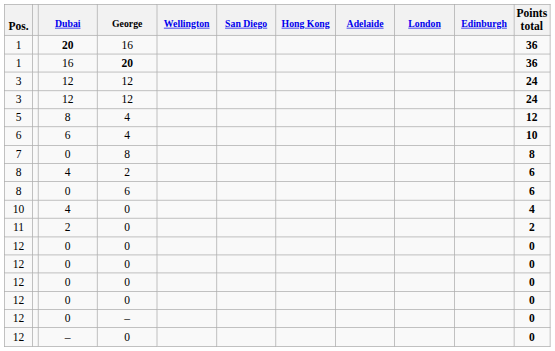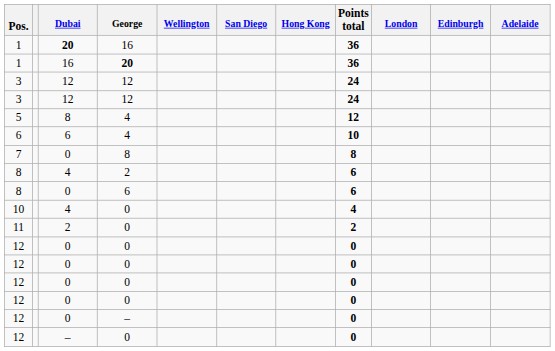columns swapped: (365, 24) <-> (532, 20)
